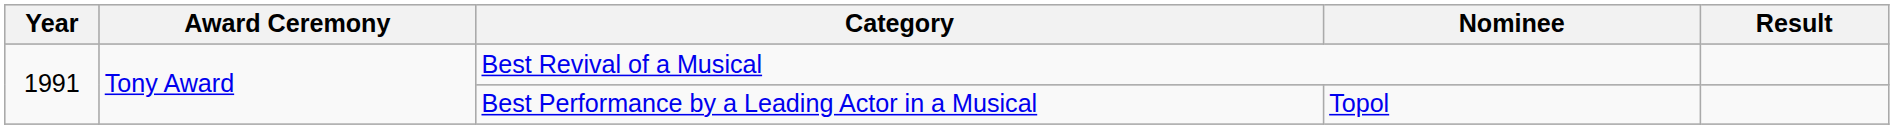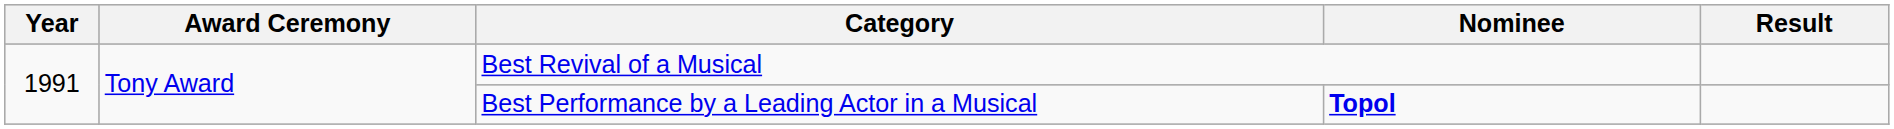(1359, 104) normal -> (1362, 104) bold
